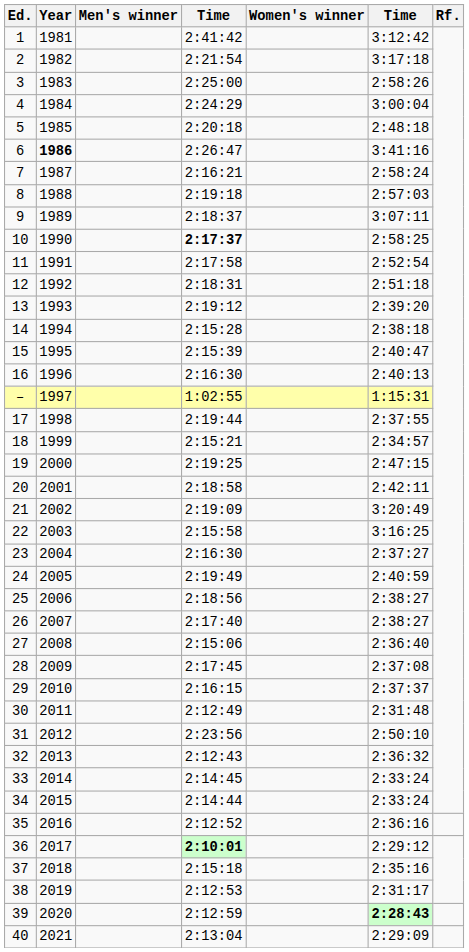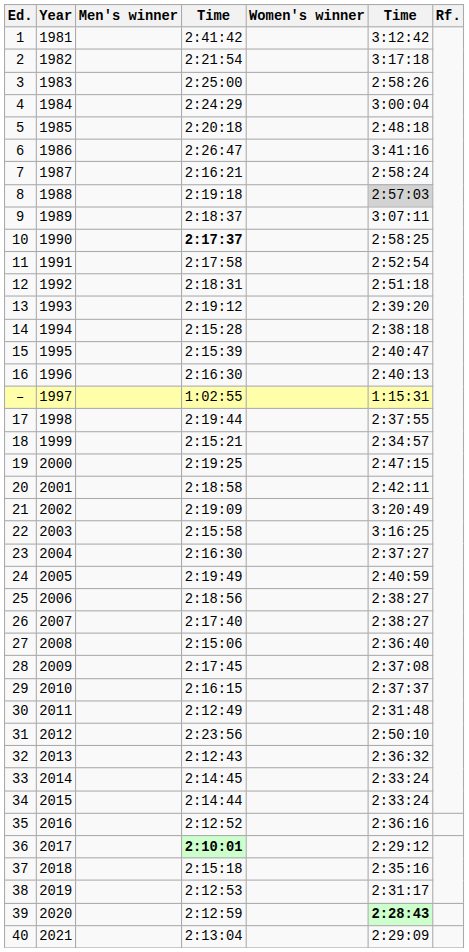(56, 151) bold -> (56, 151) normal
(400, 195) no background -> (400, 195) lightgrey background
